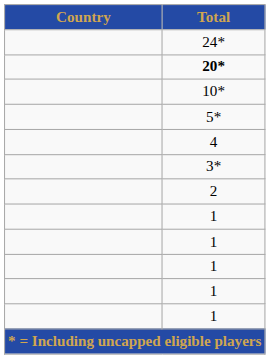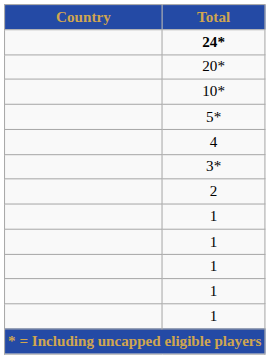(214, 42) normal -> (214, 42) bold
(214, 67) bold -> (214, 67) normal
